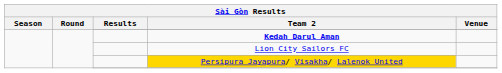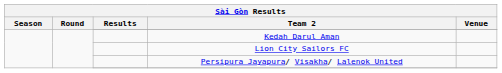(302, 36) bold -> (302, 36) normal
(302, 62) gold background -> (302, 62) no background
